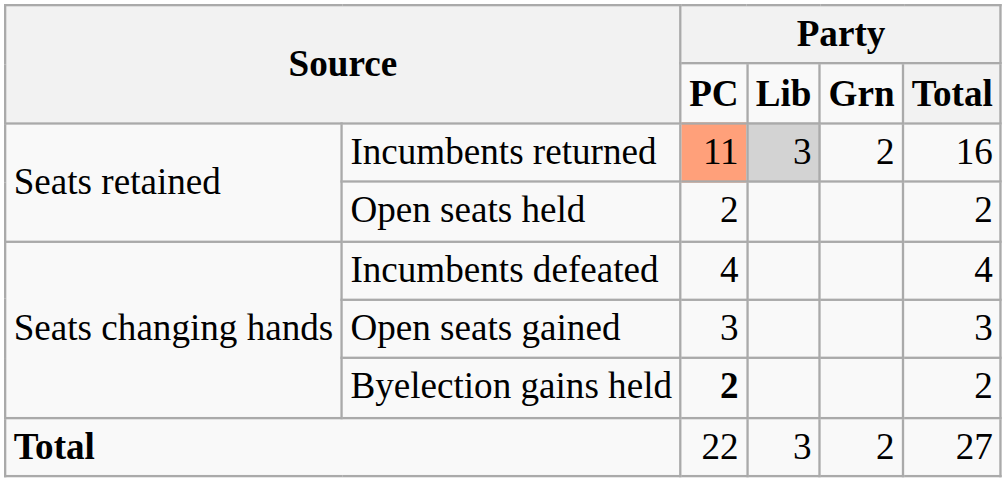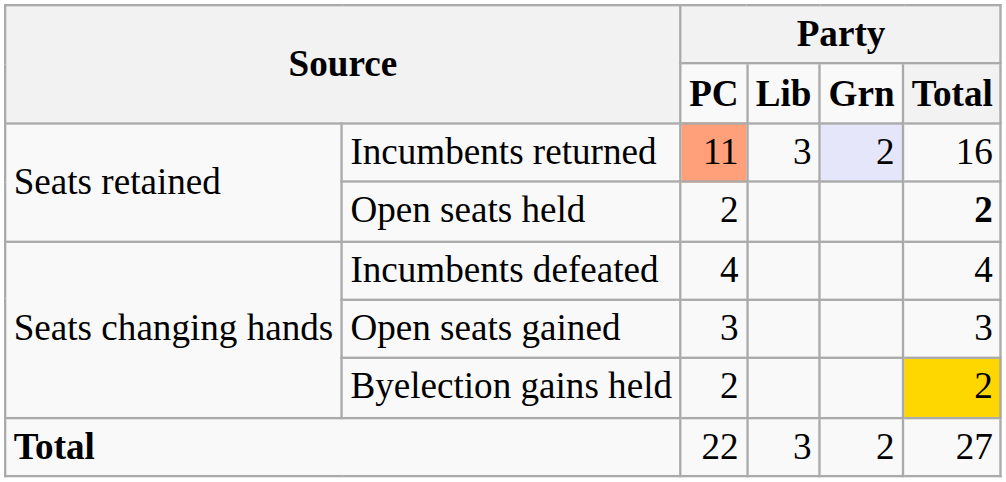(802, 151) lightgrey background -> (802, 151) no background
(885, 151) no background -> (885, 151) lavender background
(984, 210) normal -> (984, 210) bold
(729, 387) bold -> (729, 387) normal
(984, 387) no background -> (984, 387) gold background
